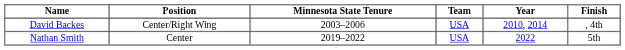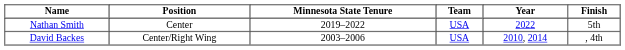rows swapped: (57, 24) <-> (57, 38)
